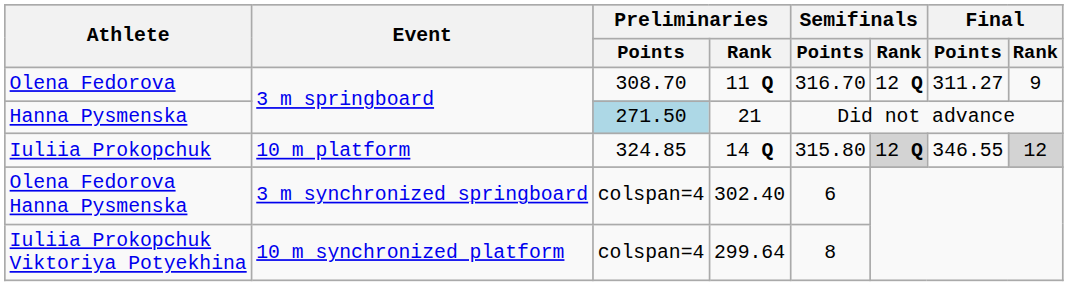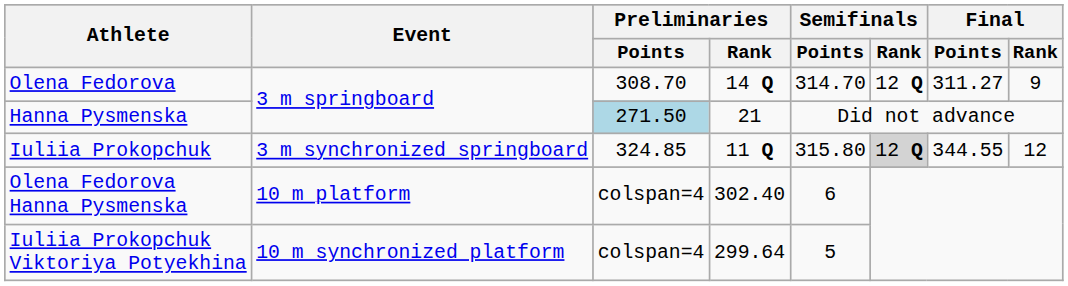(750, 84) 11 Q -> (750, 84) 14 Q
(830, 84) 316.70 -> (830, 84) 314.70
(333, 150) 10 m platform -> (422, 150) 3 m synchronized springboard
(750, 150) 14 Q -> (750, 150) 11 Q
(968, 150) 346.55 -> (968, 150) 344.55
(1035, 150) lightgrey background -> (1035, 150) no background
(422, 195) 3 m synchronized springboard -> (333, 195) 10 m platform
(830, 252) 8 -> (830, 252) 5
